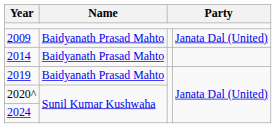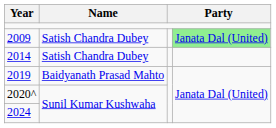(103, 38) Baidyanath Prasad Mahto -> (95, 38) Satish Chandra Dubey
(221, 38) no background -> (221, 38) lightgreen background
(103, 56) Baidyanath Prasad Mahto -> (95, 56) Satish Chandra Dubey
